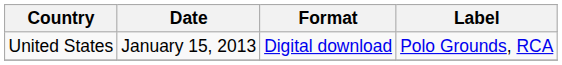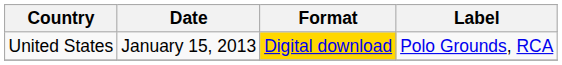(328, 45) no background -> (328, 45) gold background
